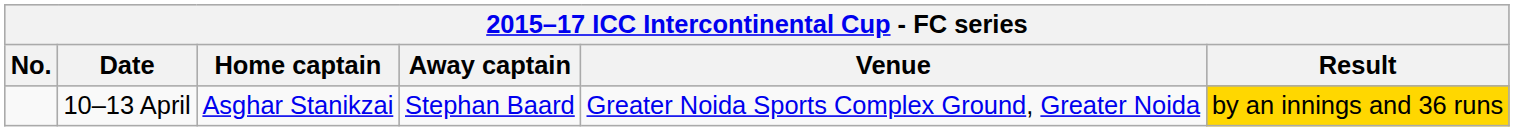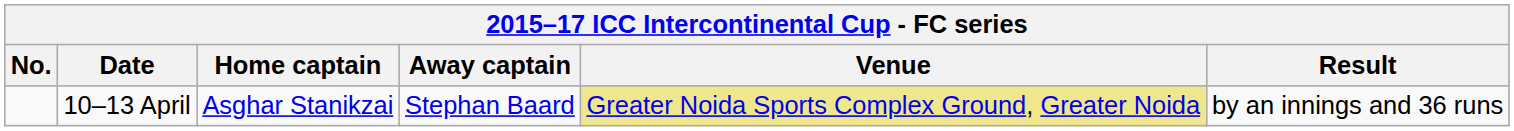(893, 105) no background -> (893, 105) khaki background
(1358, 105) gold background -> (1358, 105) no background
